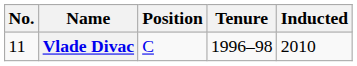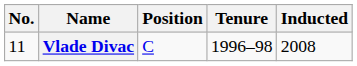(298, 46) 2010 -> (298, 46) 2008
